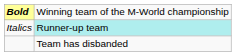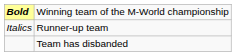(72, 28) paleturquoise background -> (72, 28) no background
